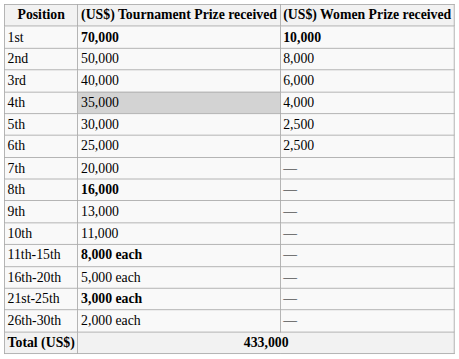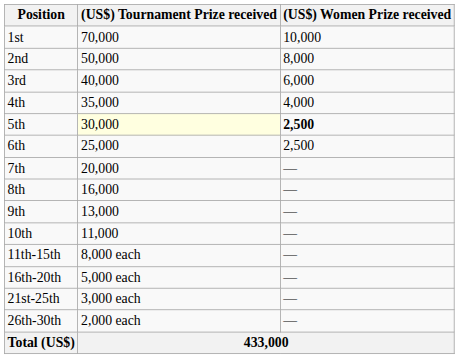(100, 37) bold -> (100, 37) normal
(302, 37) bold -> (302, 37) normal
(100, 102) lightgrey background -> (100, 102) no background
(100, 124) no background -> (100, 124) lightyellow background
(299, 124) normal -> (299, 124) bold
(100, 189) bold -> (100, 189) normal
(112, 255) bold -> (111, 255) normal
(112, 299) bold -> (111, 299) normal
